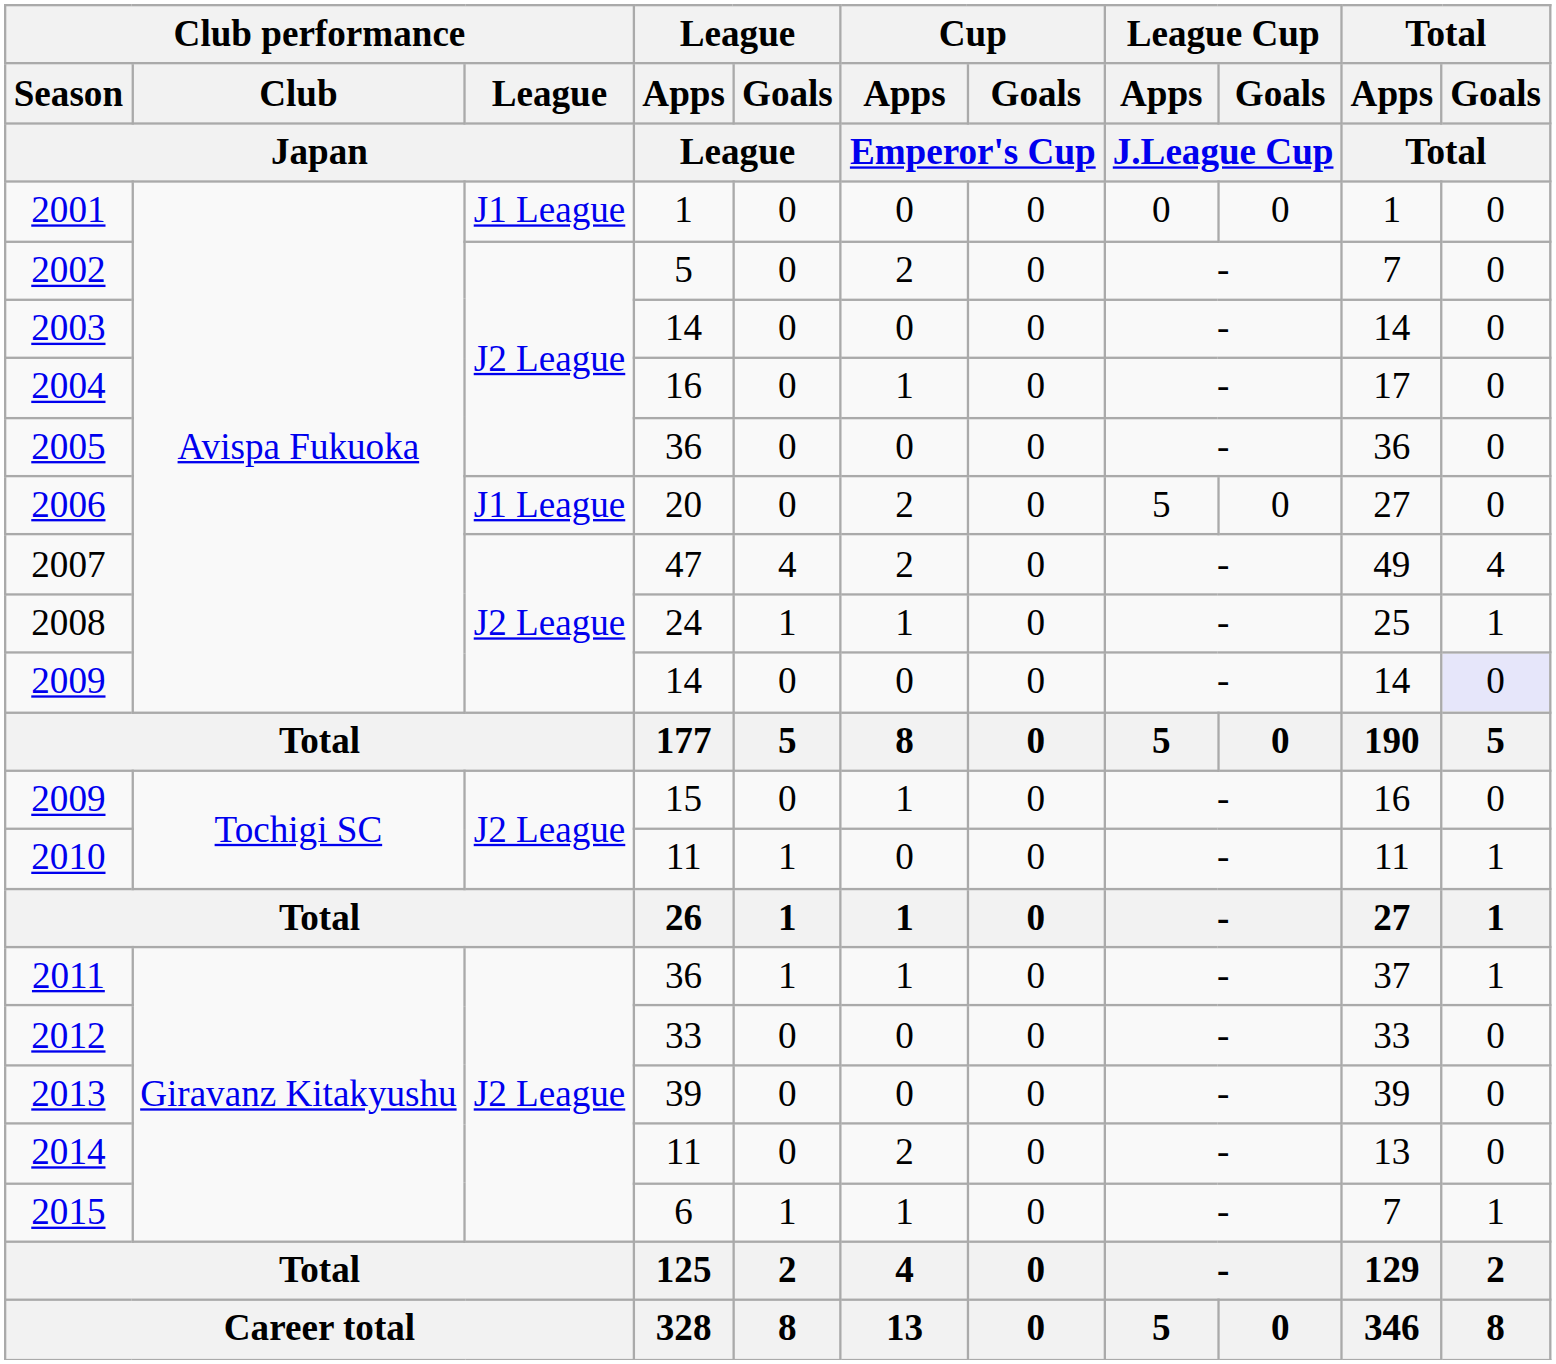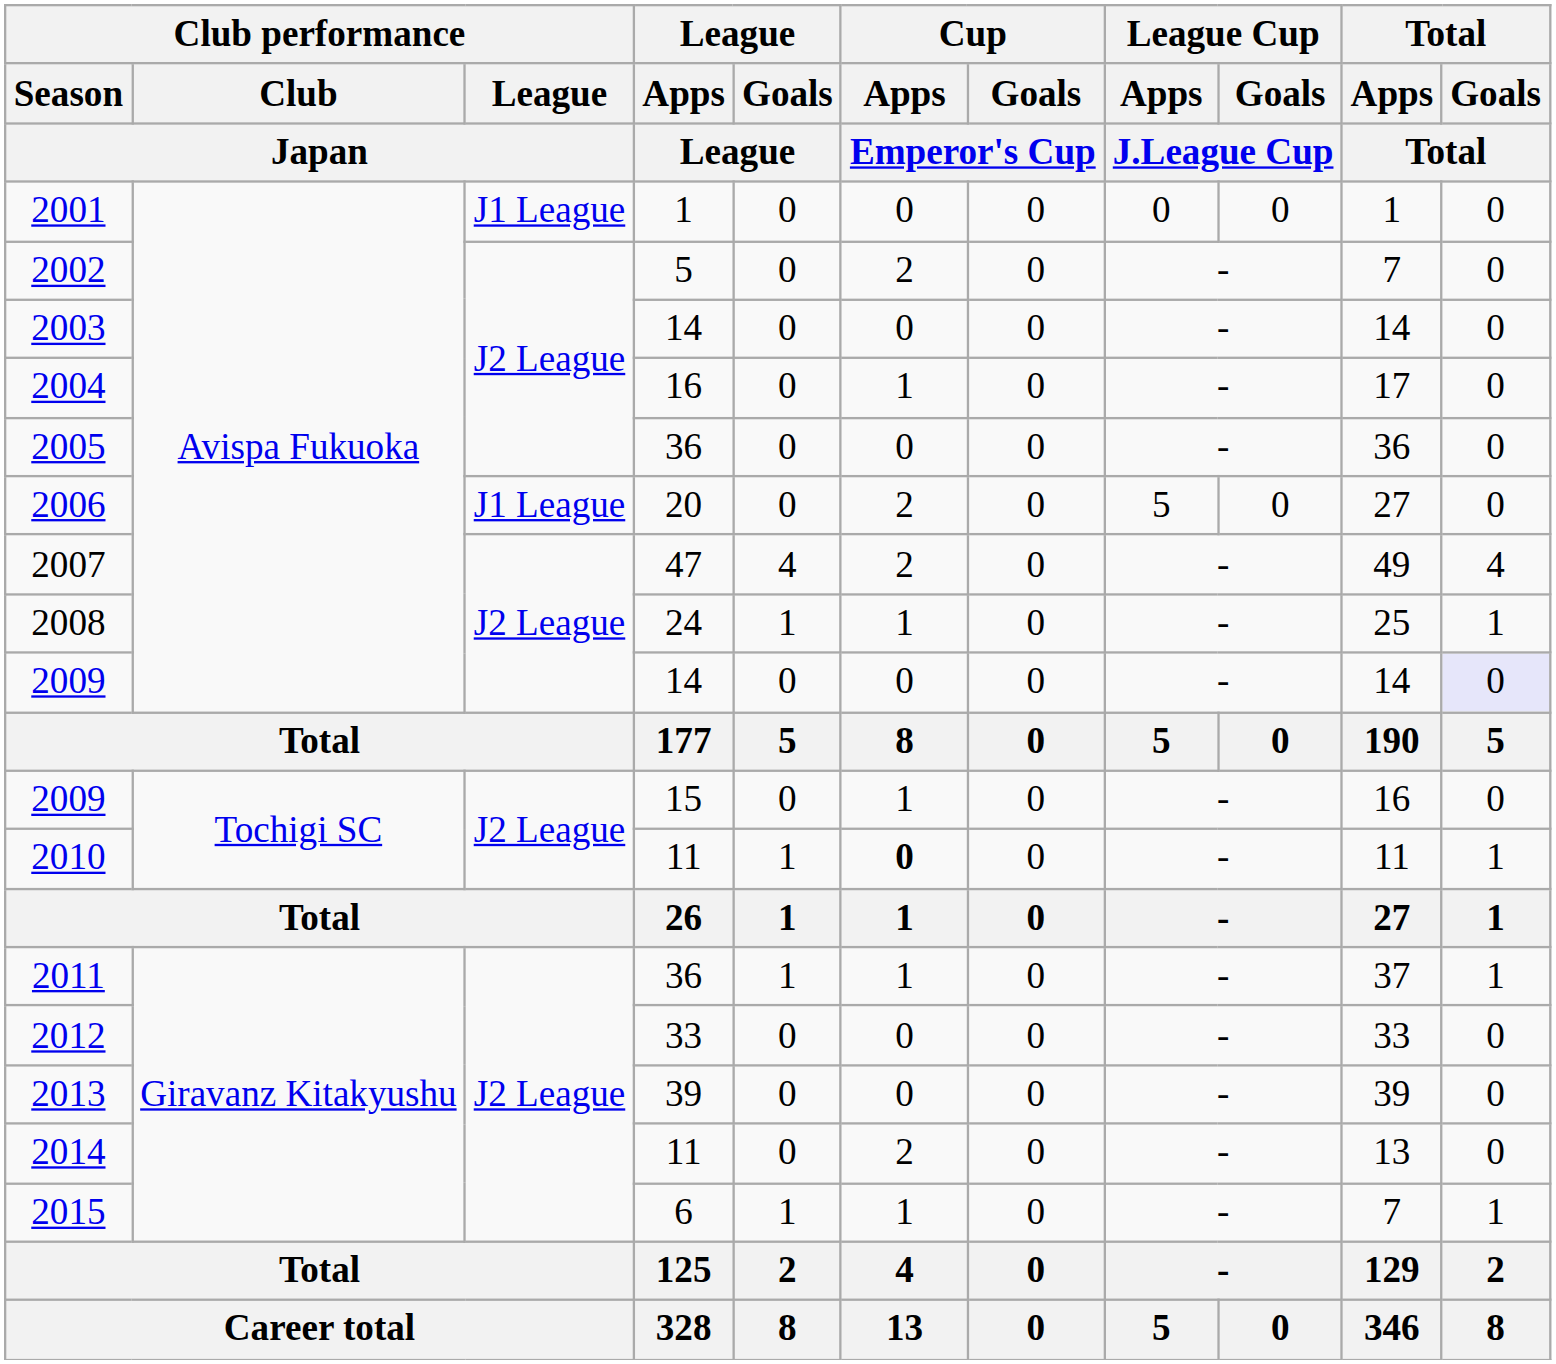(904, 858) normal -> (904, 858) bold
